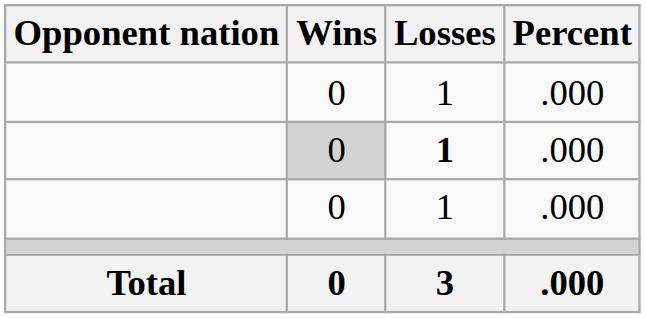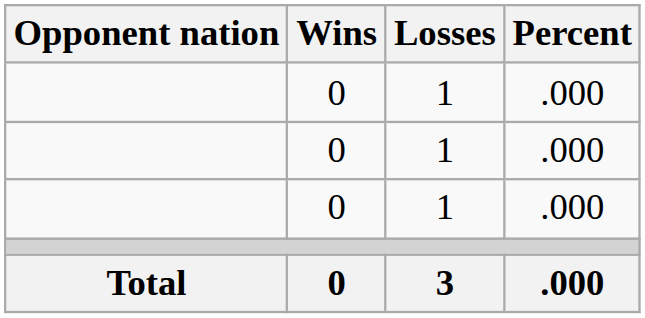(337, 149) lightgrey background -> (337, 149) no background
(445, 149) bold -> (445, 149) normal
